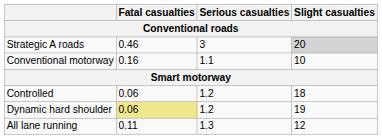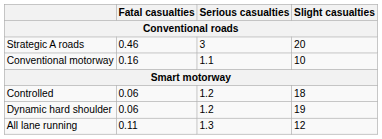(300, 45) lightgrey background -> (300, 45) no background
(128, 110) khaki background -> (128, 110) no background
